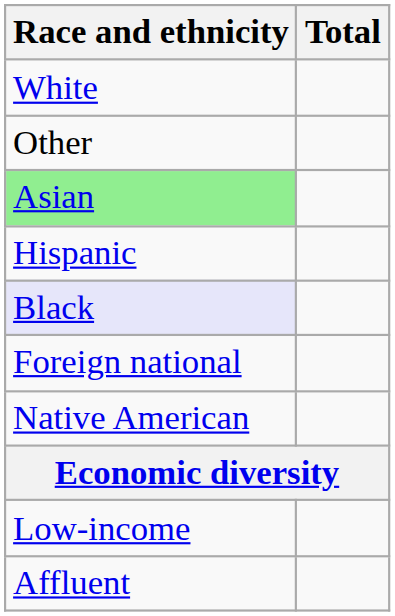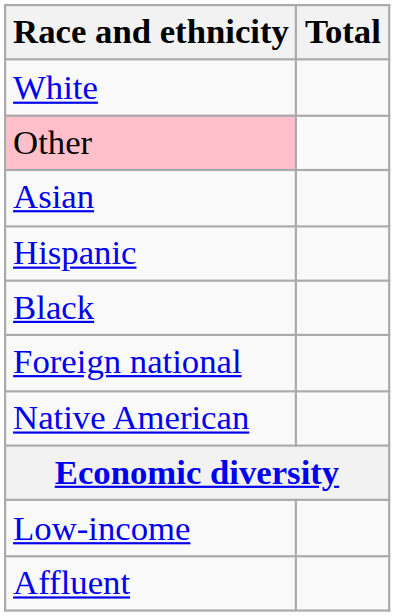(53, 142) no background -> (53, 142) pink background
(54, 197) lightgreen background -> (54, 197) no background
(54, 307) lavender background -> (54, 307) no background
